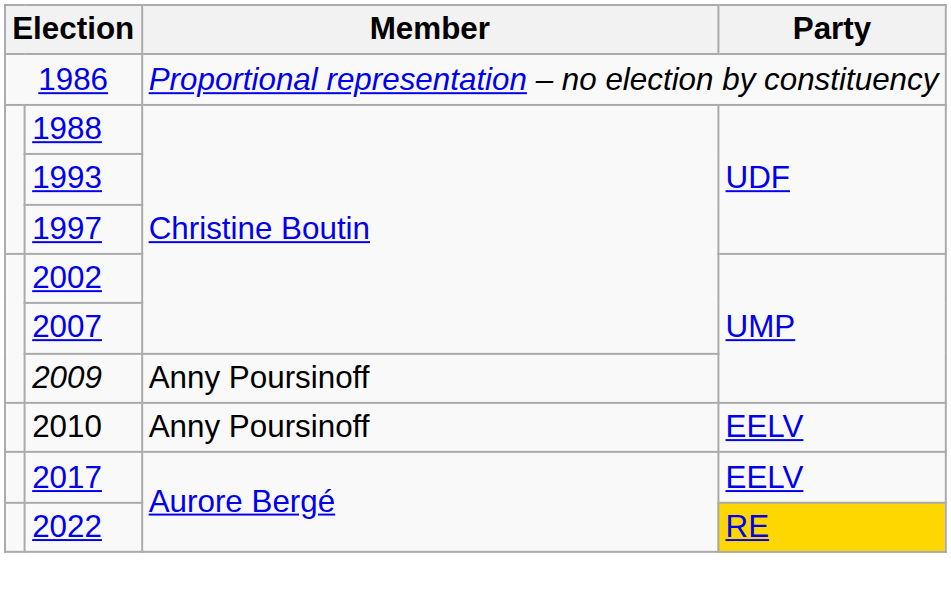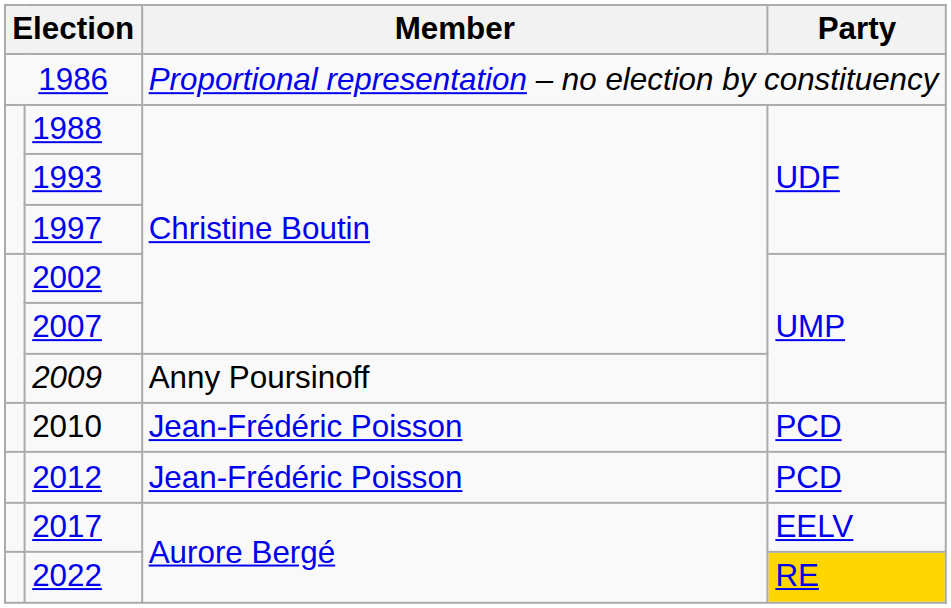(259, 427) Anny Poursinoff -> (306, 427) Jean-Frédéric Poisson
(764, 427) EELV -> (808, 427) PCD
+ row: (67, 476)
